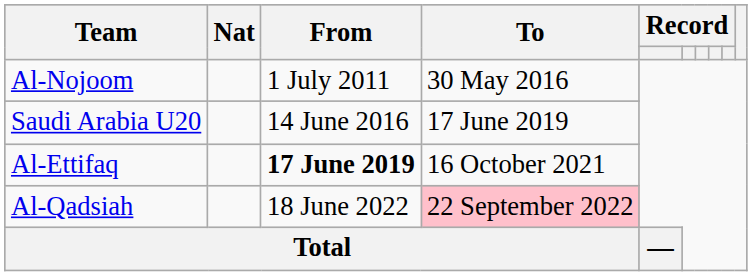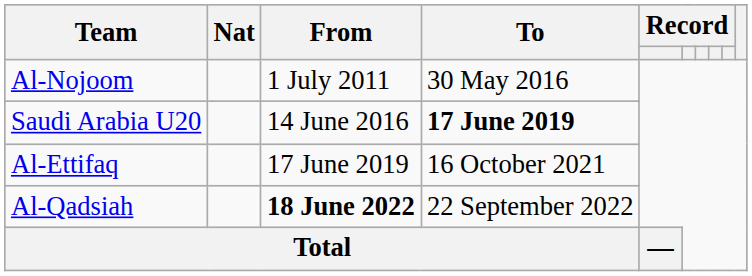(498, 122) normal -> (501, 122) bold
(341, 164) bold -> (338, 164) normal
(338, 206) normal -> (341, 206) bold
(530, 206) pink background -> (530, 206) no background
